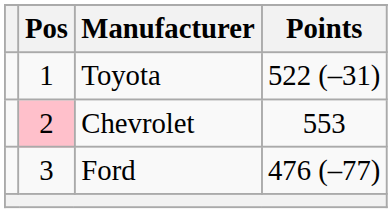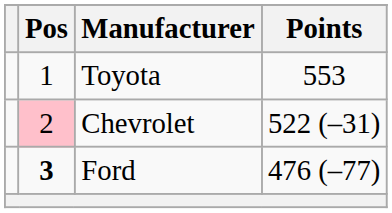(324, 75) 522 (–31) -> (324, 75) 553
(324, 123) 553 -> (324, 123) 522 (–31)
(46, 170) normal -> (46, 170) bold
